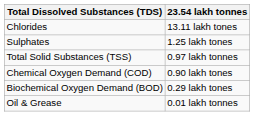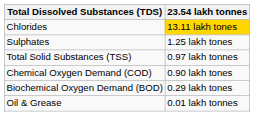(202, 27) no background -> (202, 27) gold background
